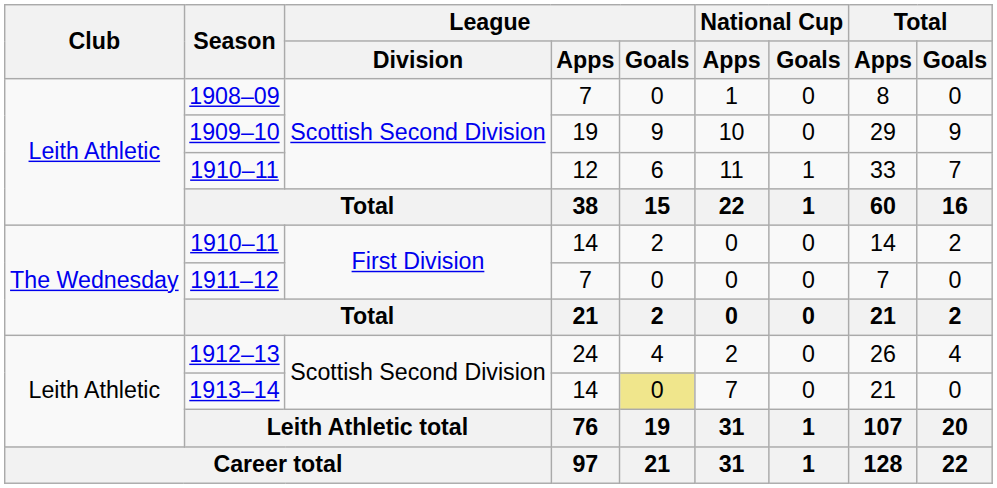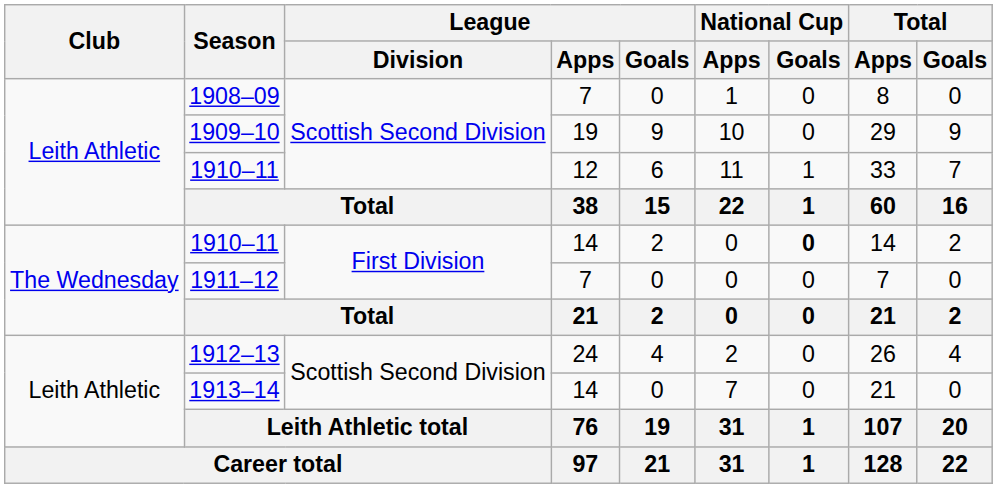(808, 243) normal -> (808, 243) bold
(657, 390) khaki background -> (657, 390) no background
